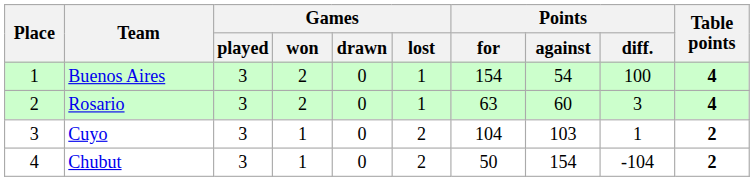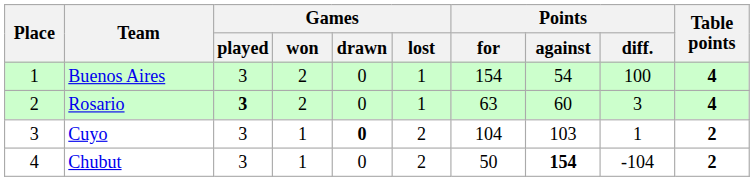(243, 104) normal -> (243, 104) bold
(362, 133) normal -> (362, 133) bold
(563, 162) normal -> (563, 162) bold
